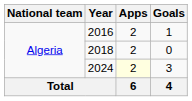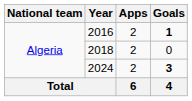(169, 31) normal -> (169, 31) bold
(133, 68) lightyellow background -> (133, 68) no background
(169, 68) normal -> (169, 68) bold
